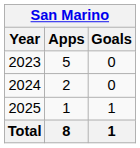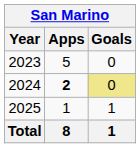(66, 85) normal -> (66, 85) bold
(112, 85) no background -> (112, 85) khaki background
